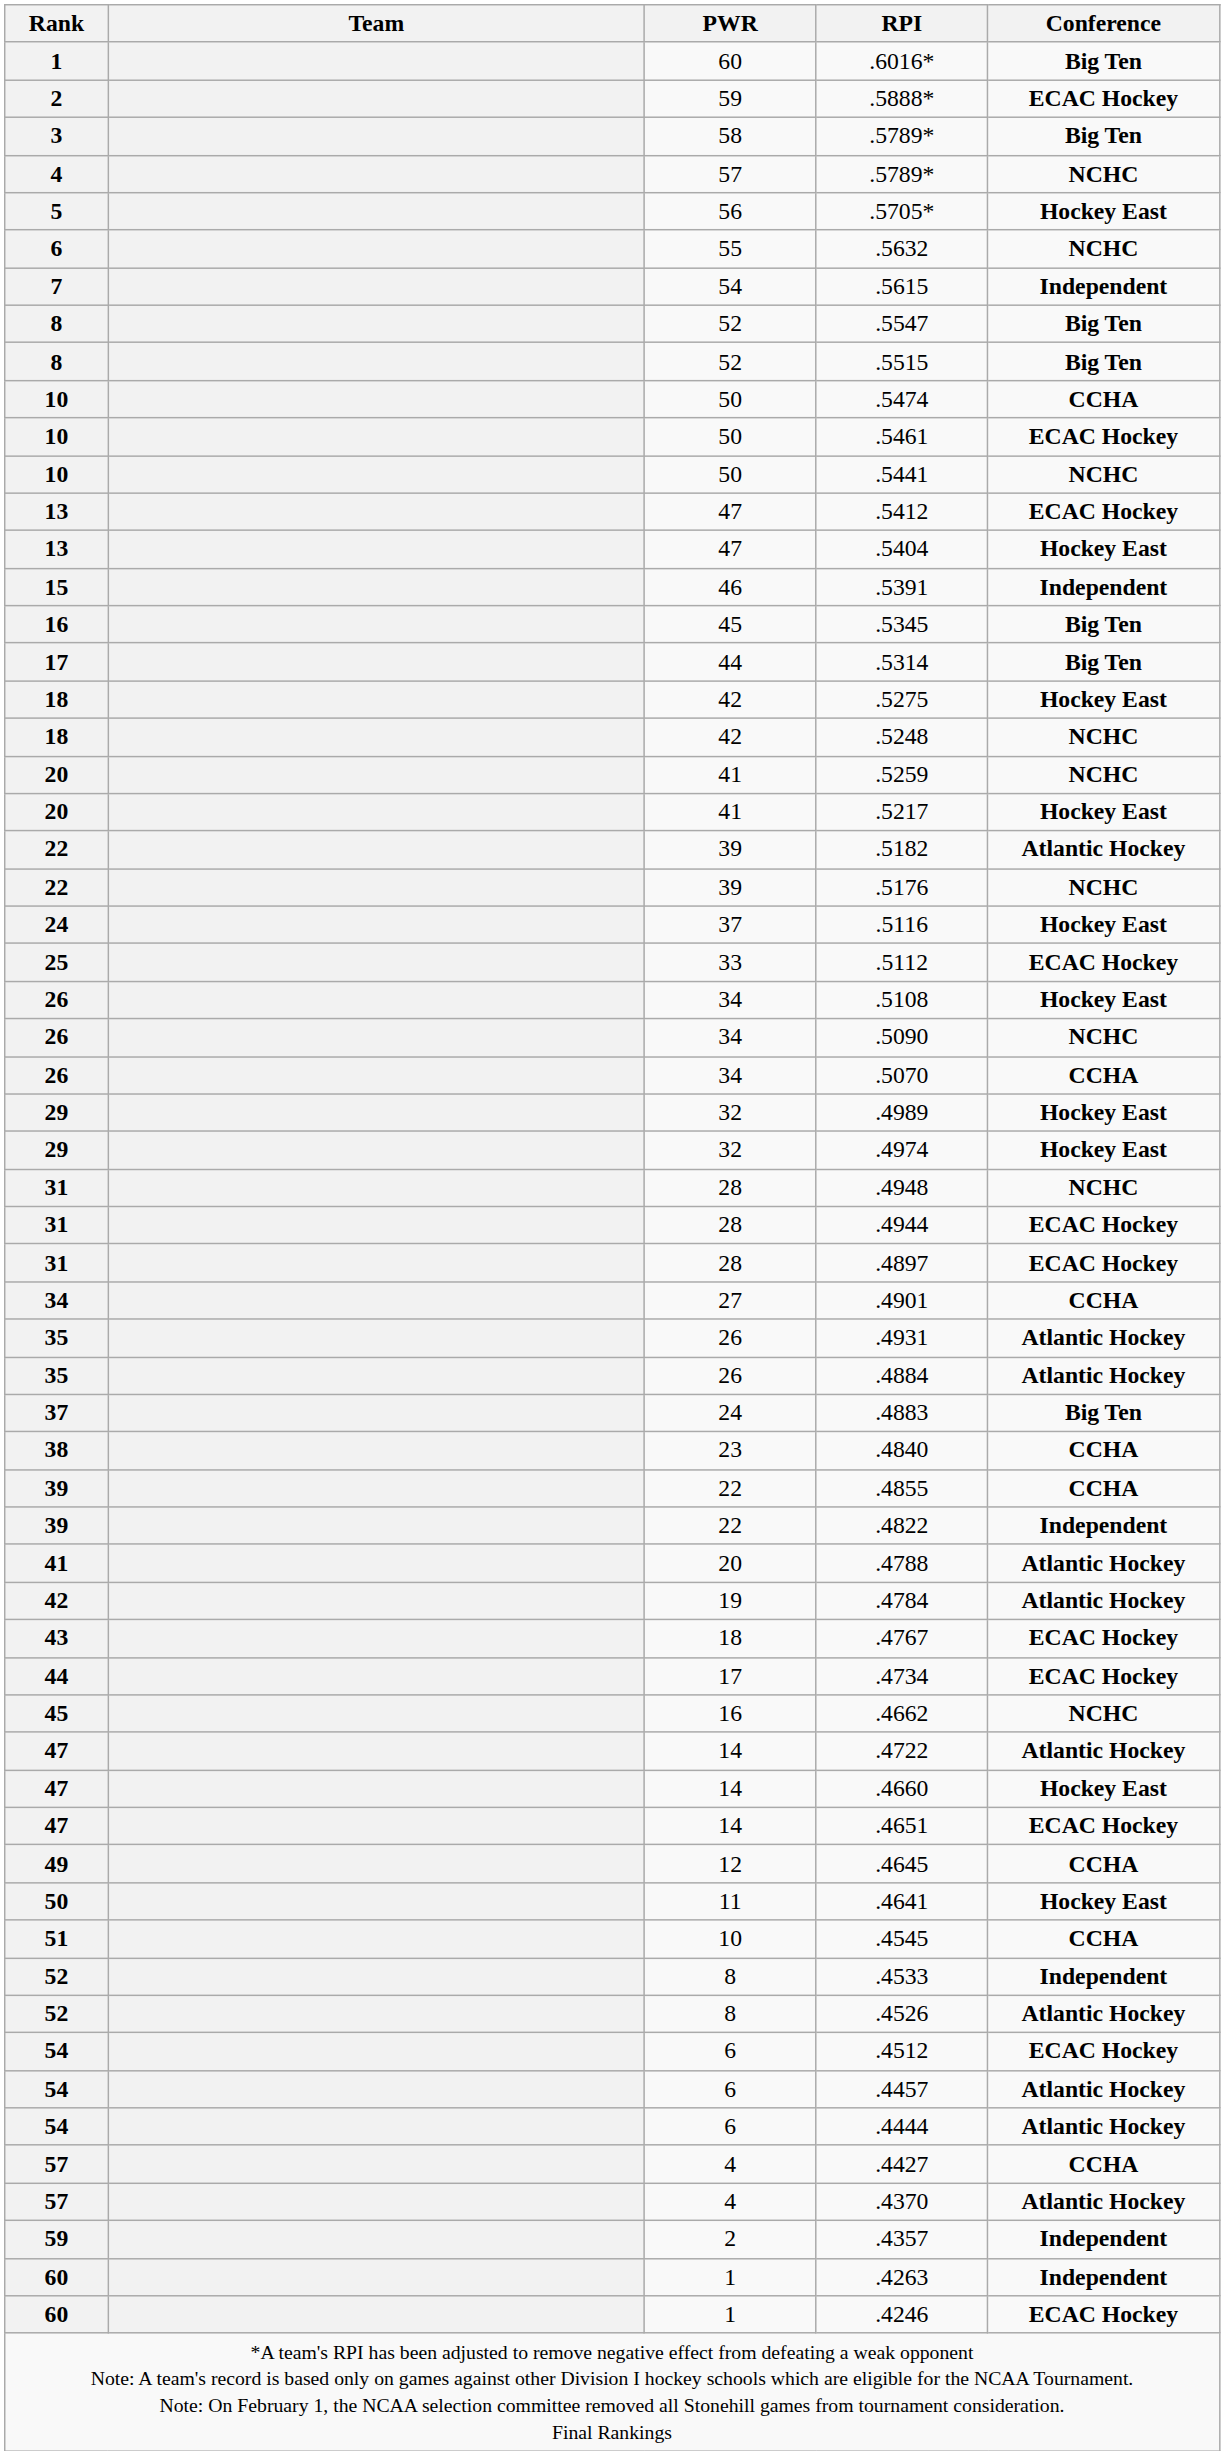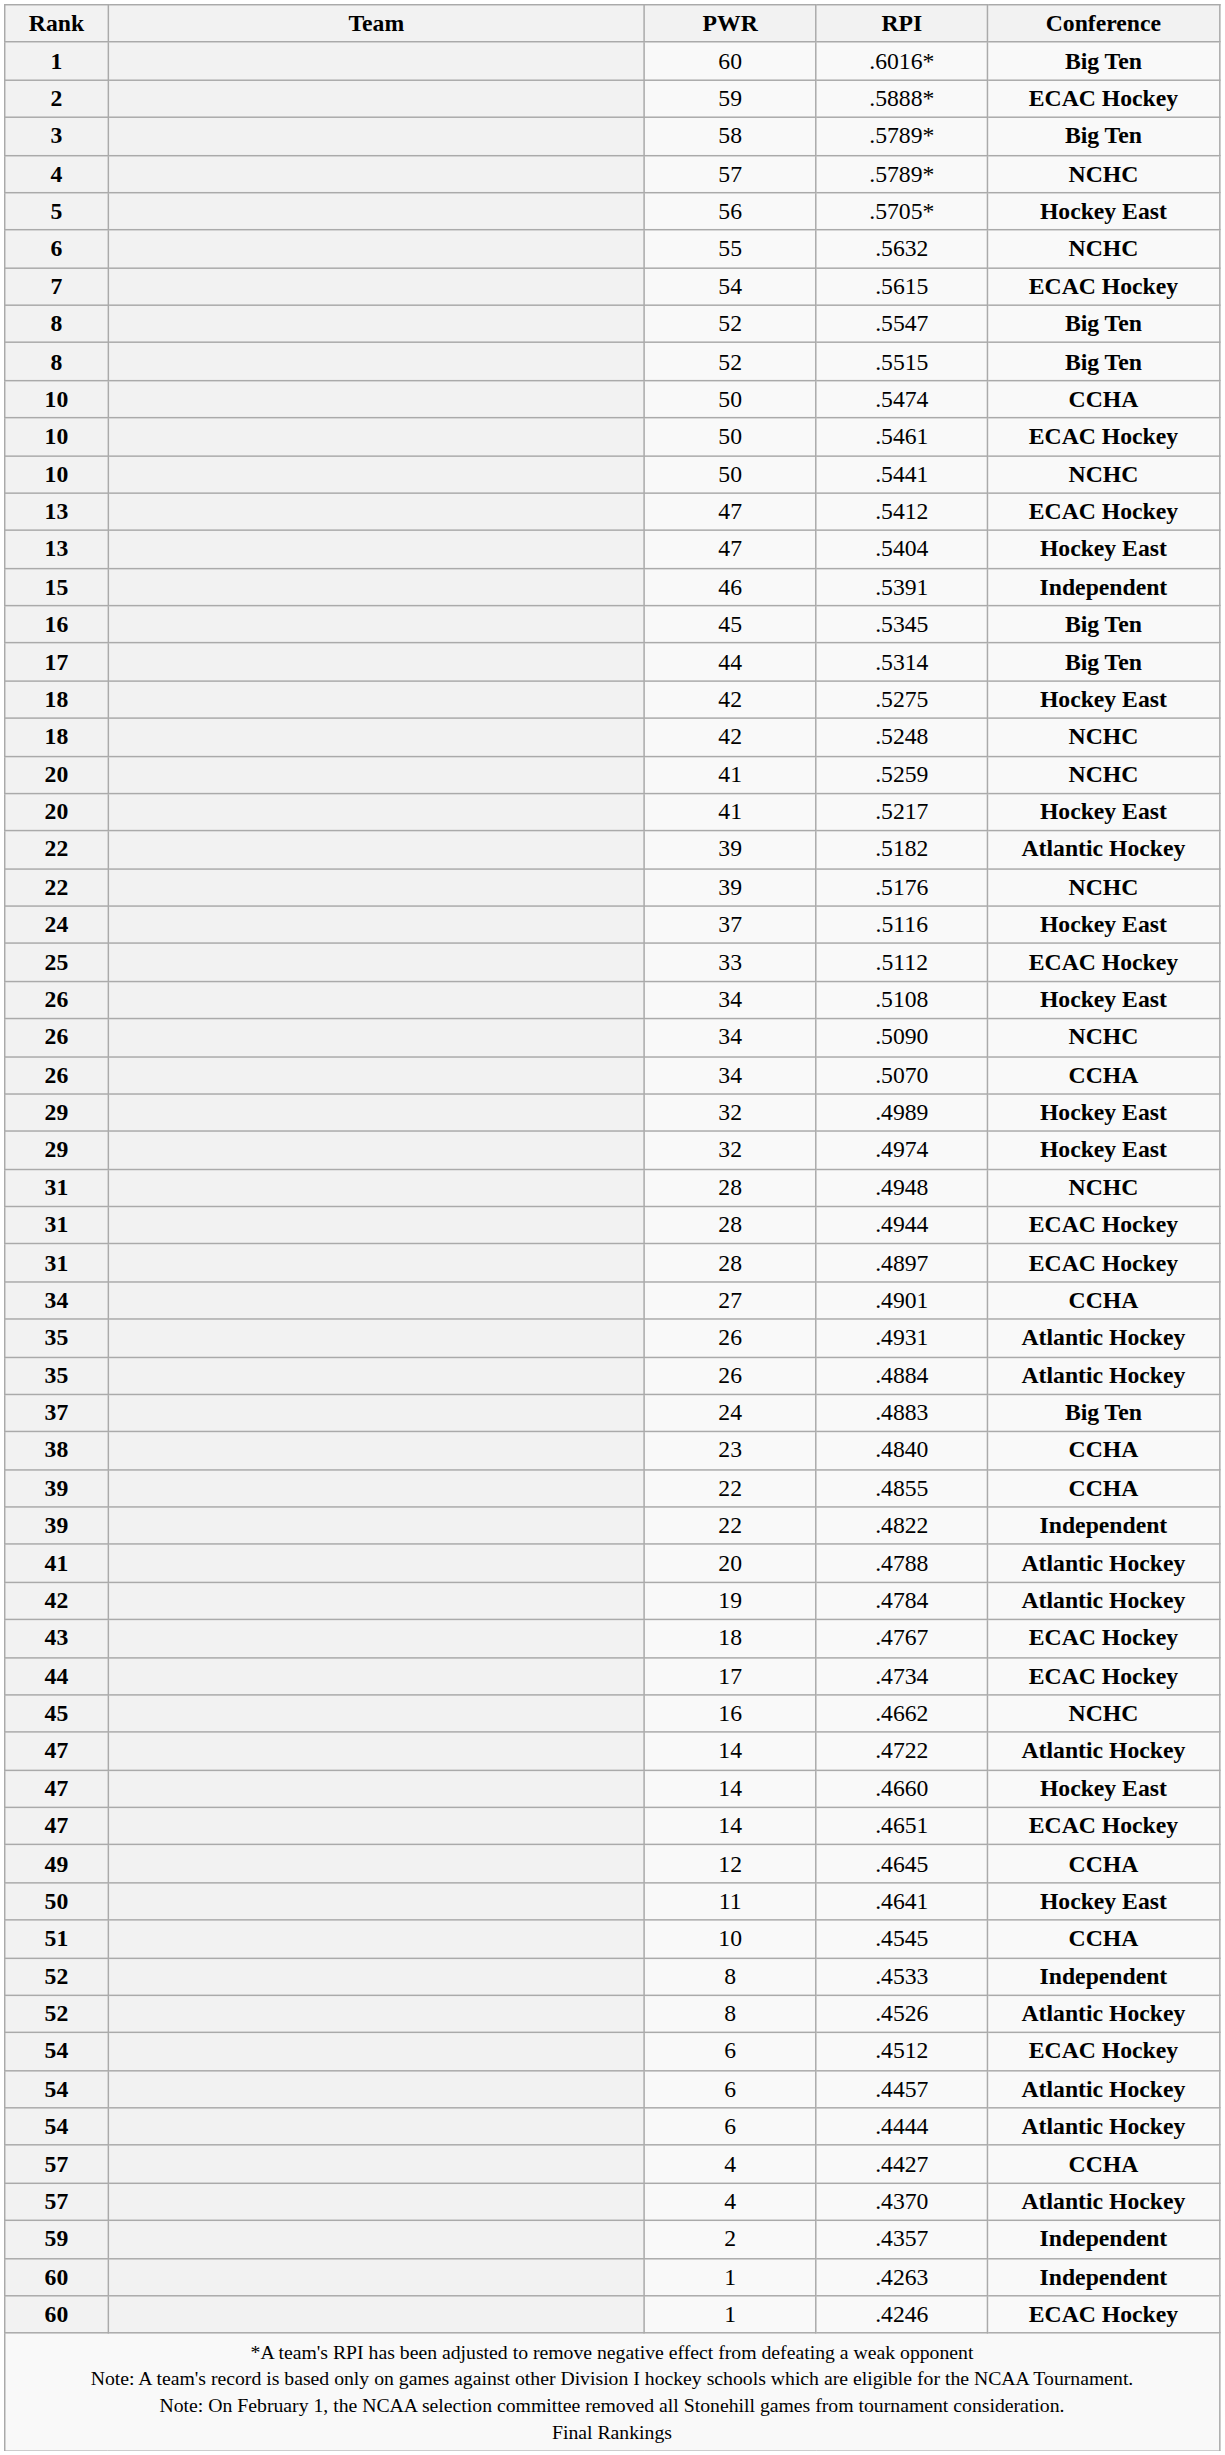(1103, 286) Independent -> (1103, 286) ECAC Hockey
